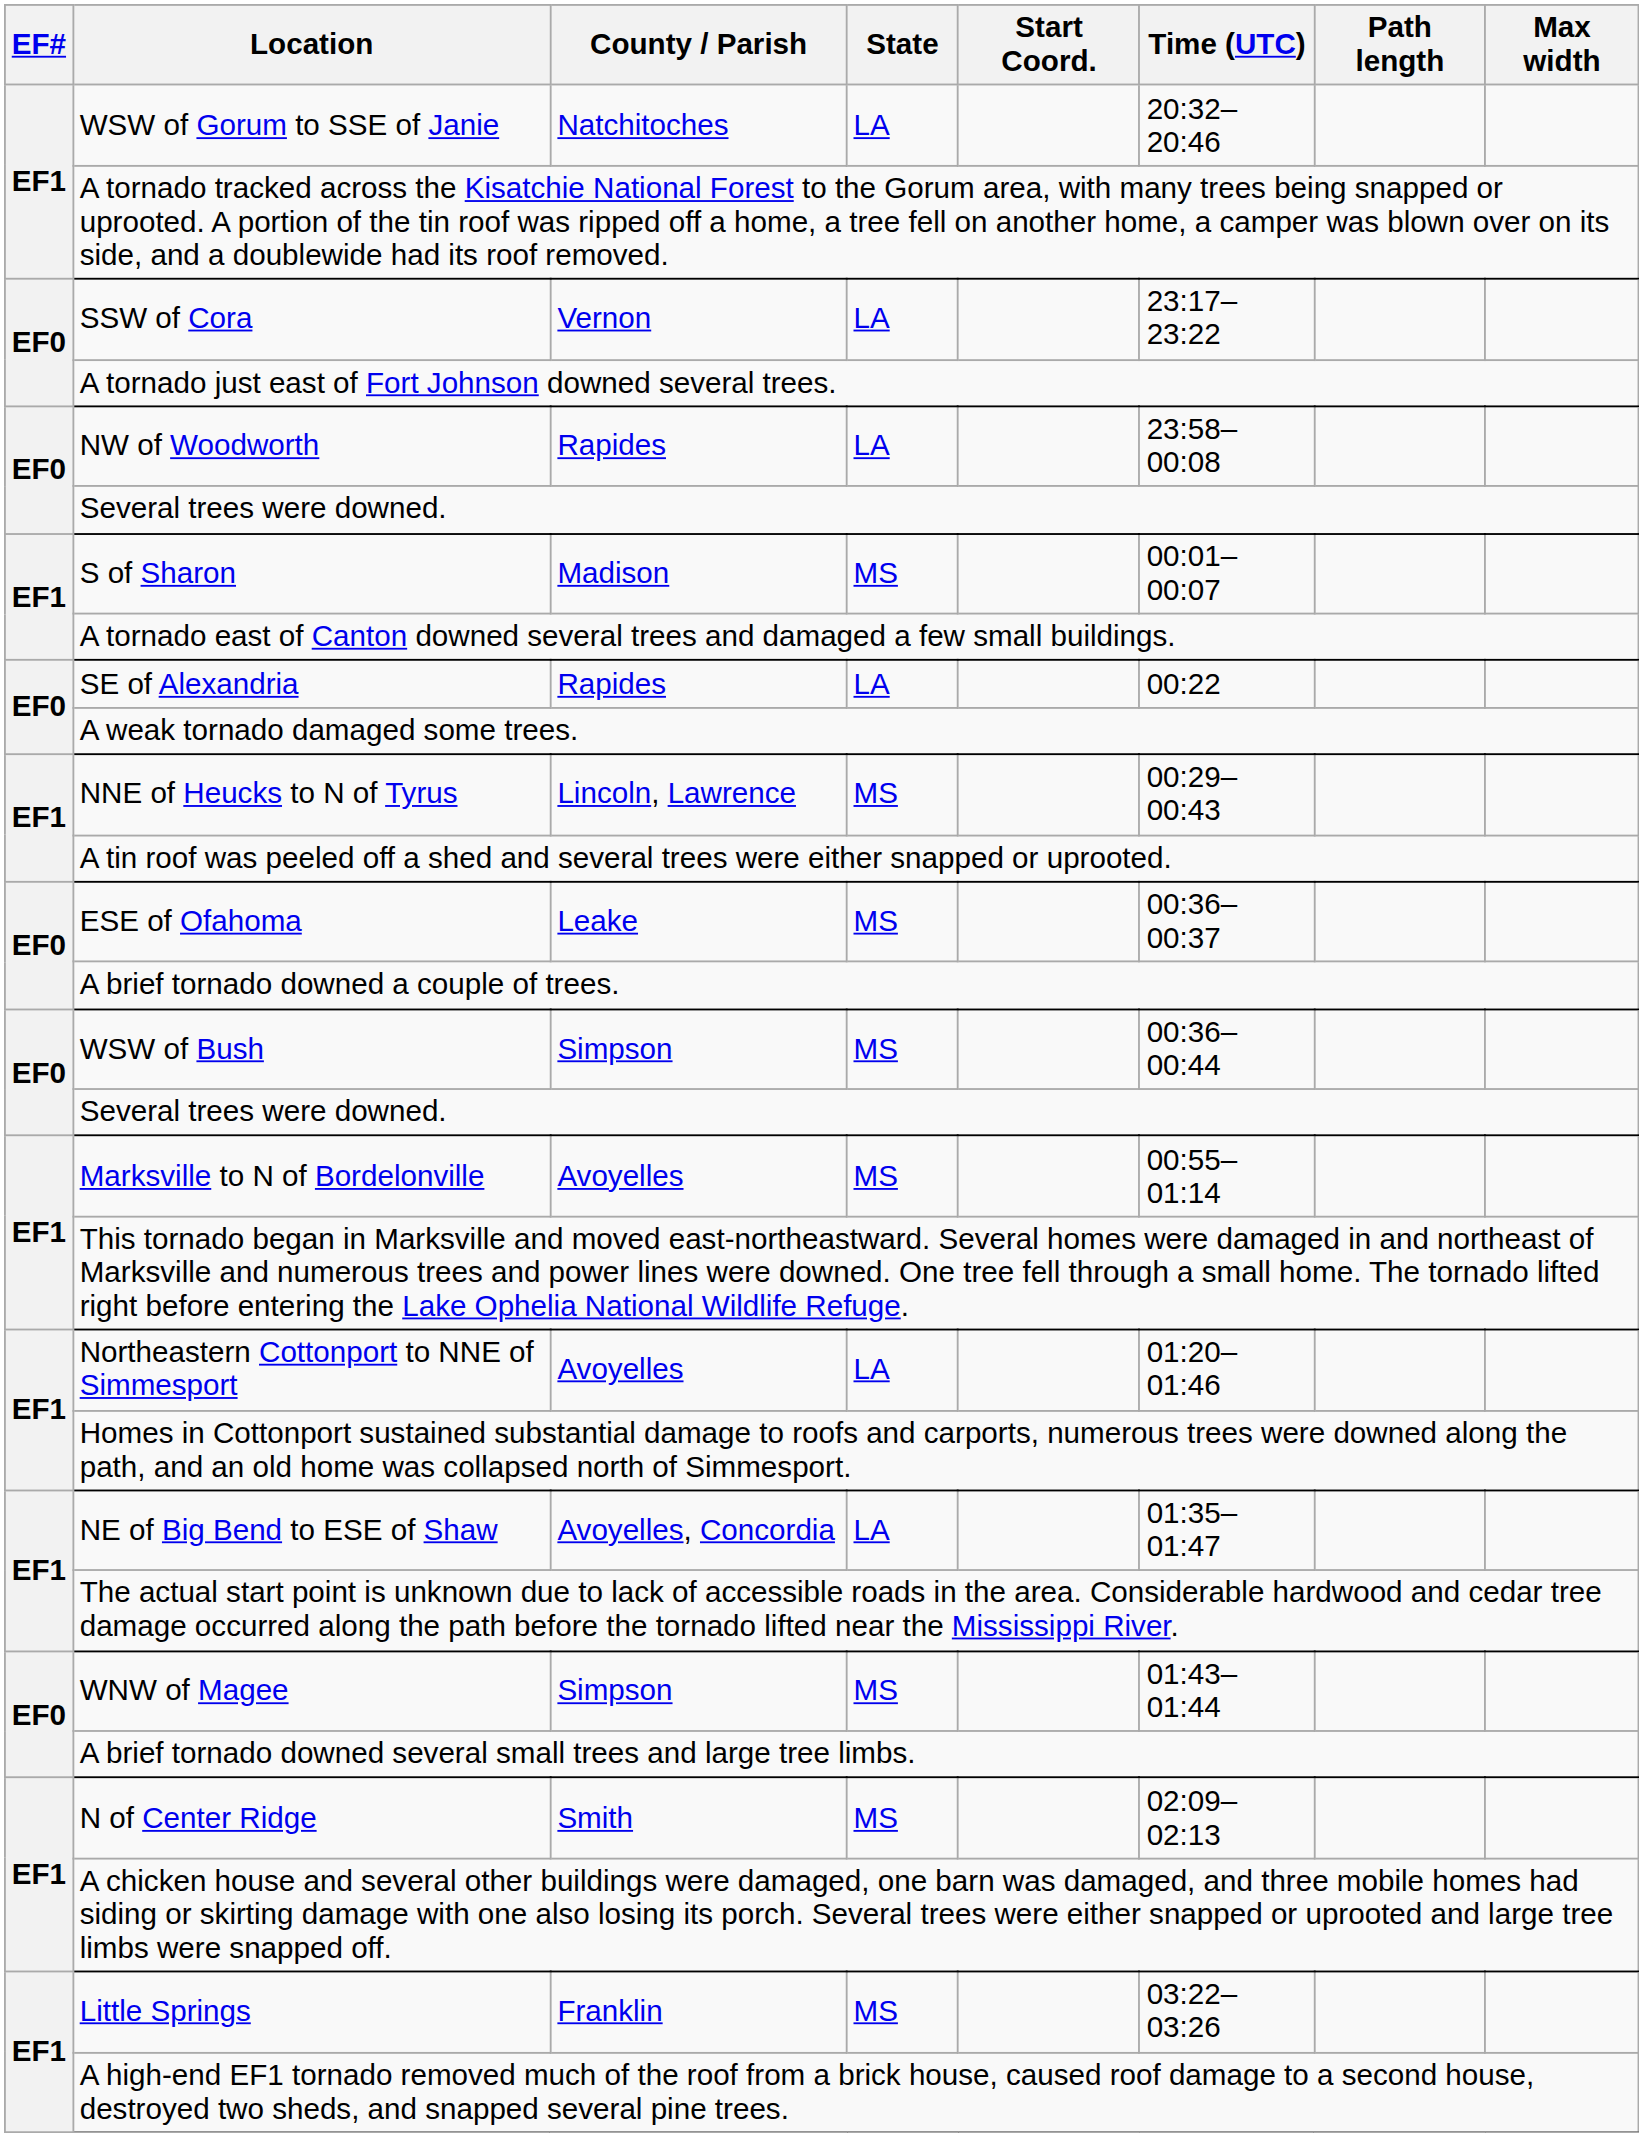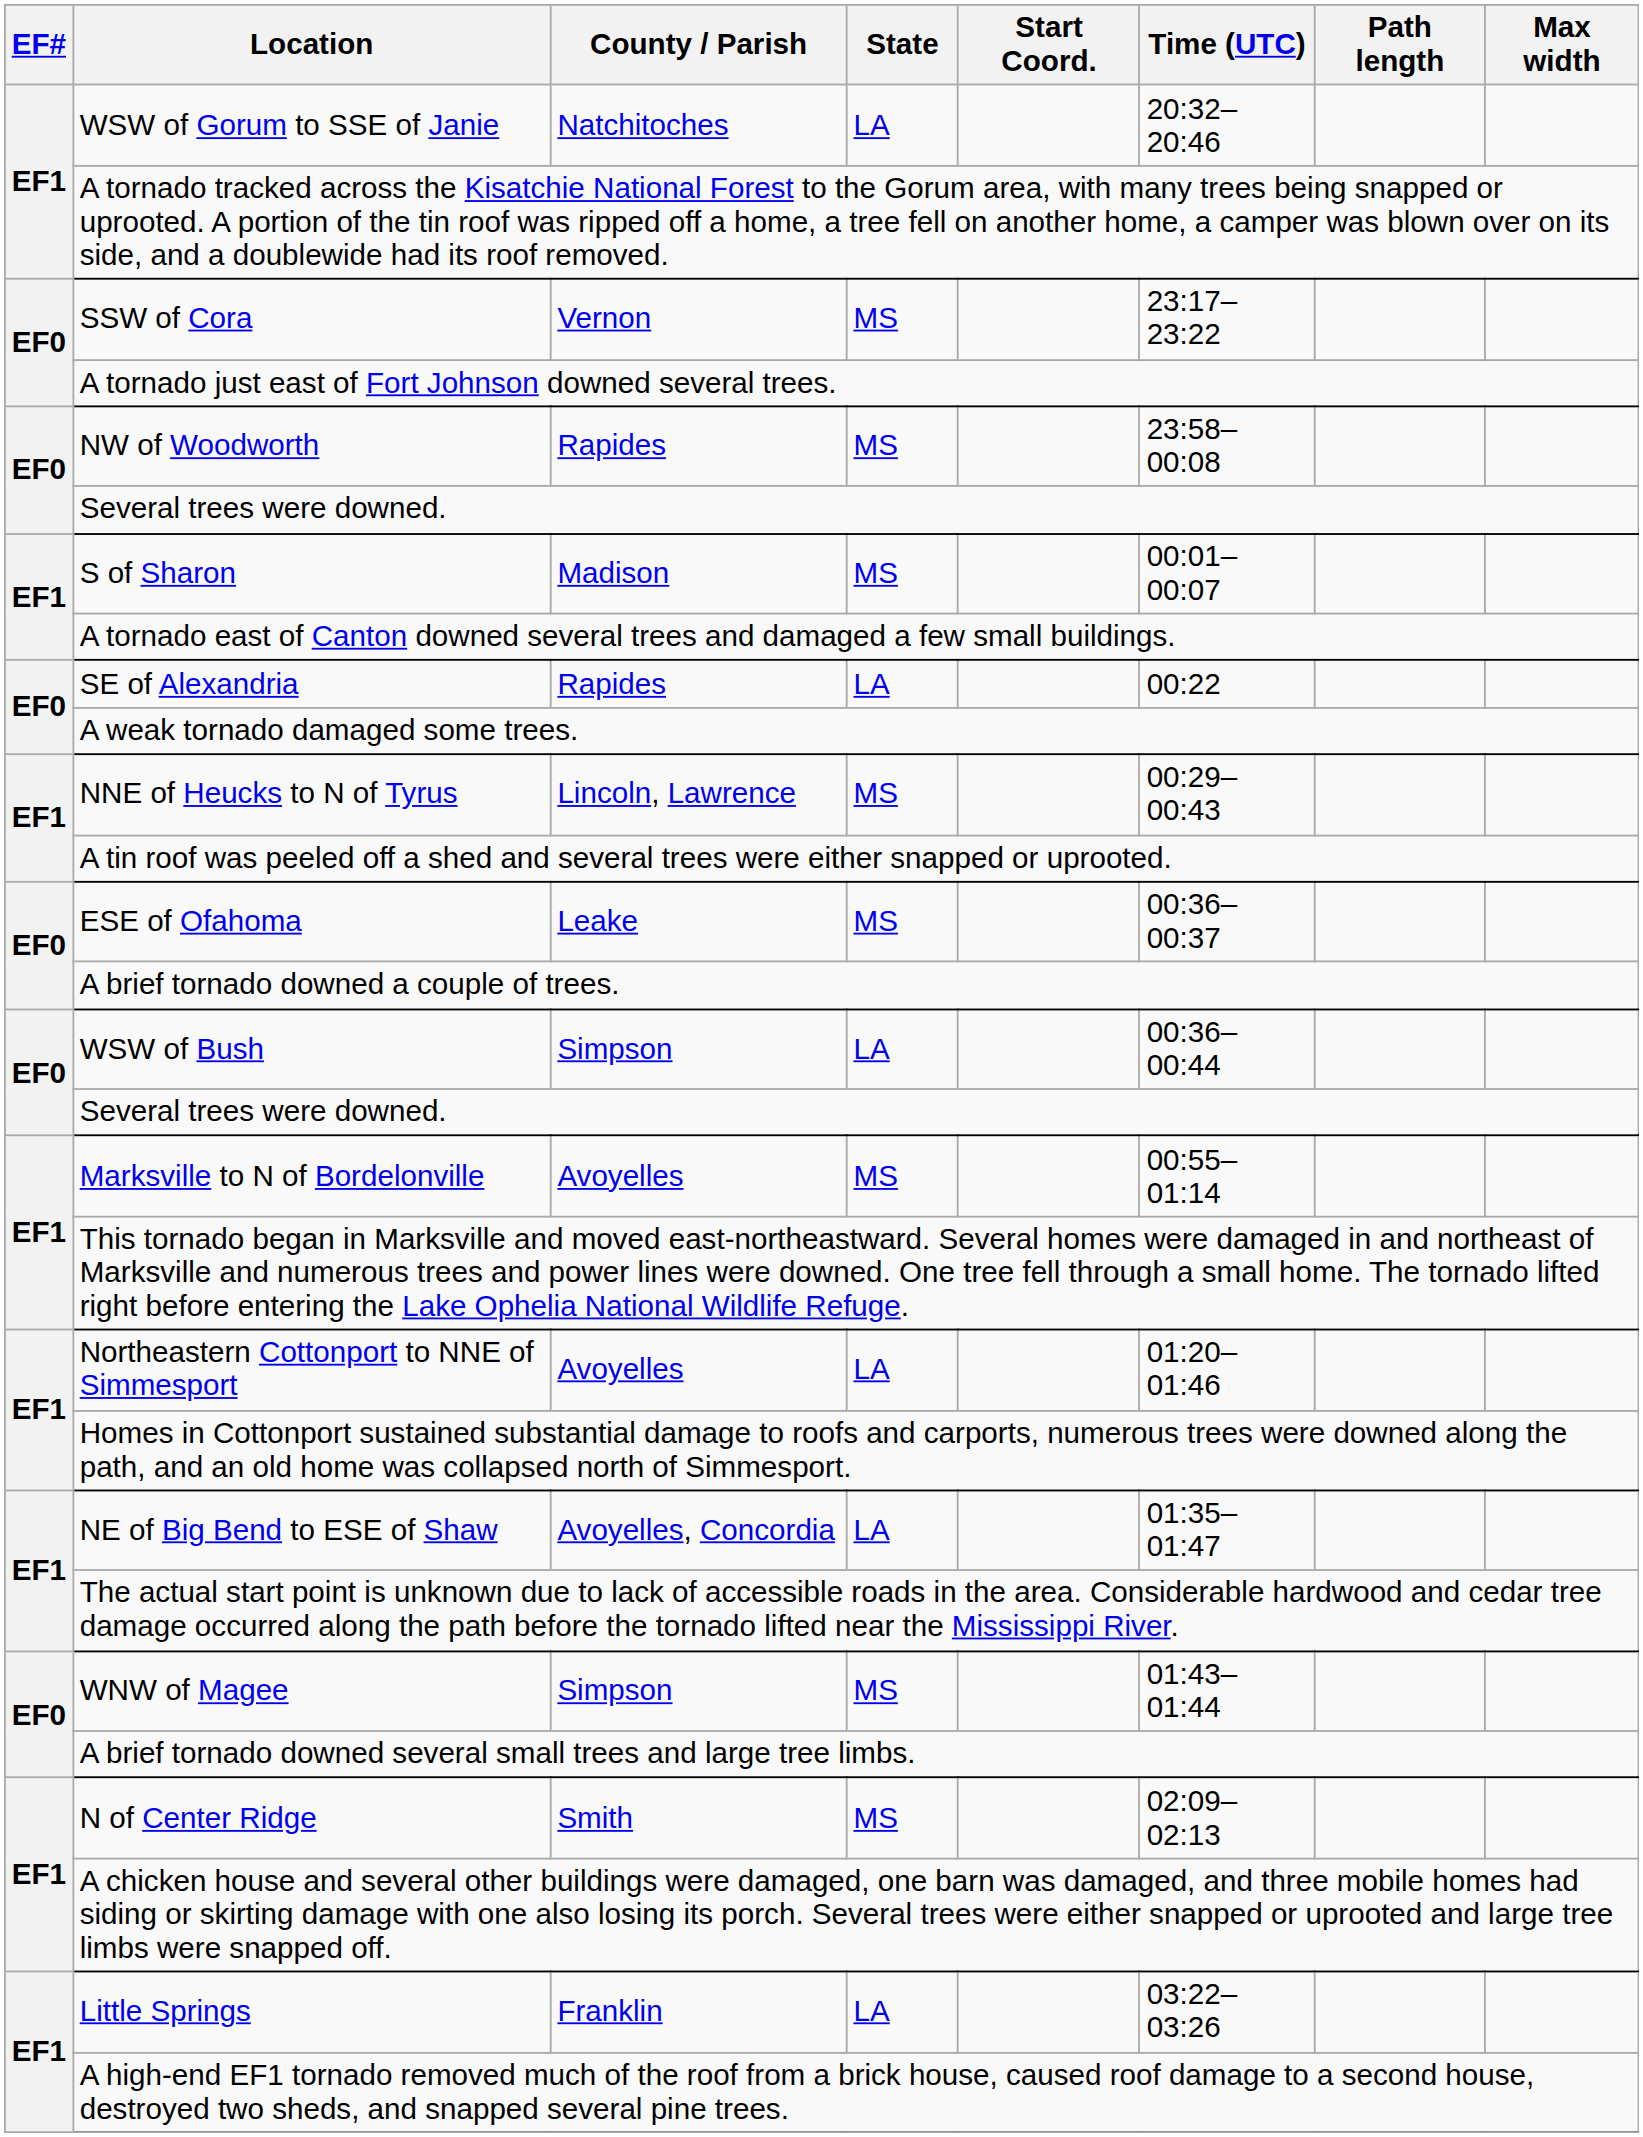(872, 318) LA -> (876, 318) MS
(872, 445) LA -> (876, 445) MS
(876, 1048) MS -> (872, 1048) LA
(876, 2011) MS -> (872, 2011) LA
